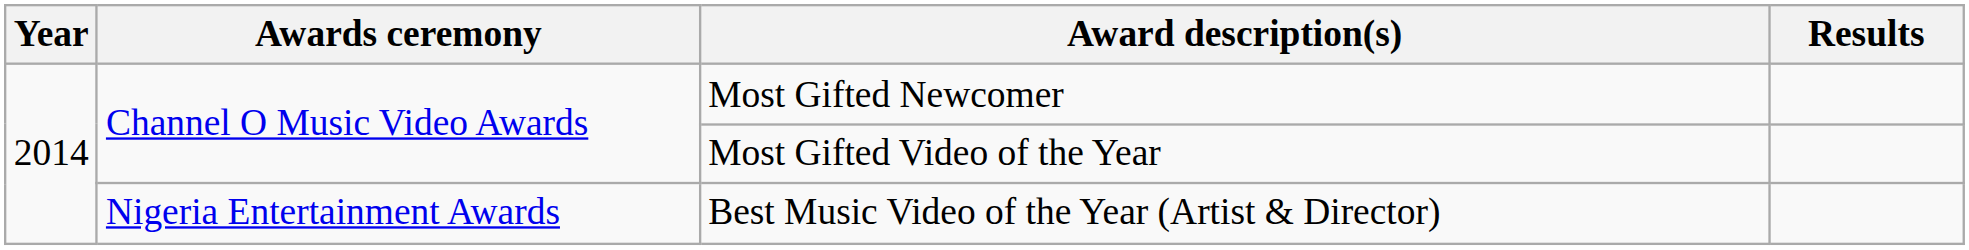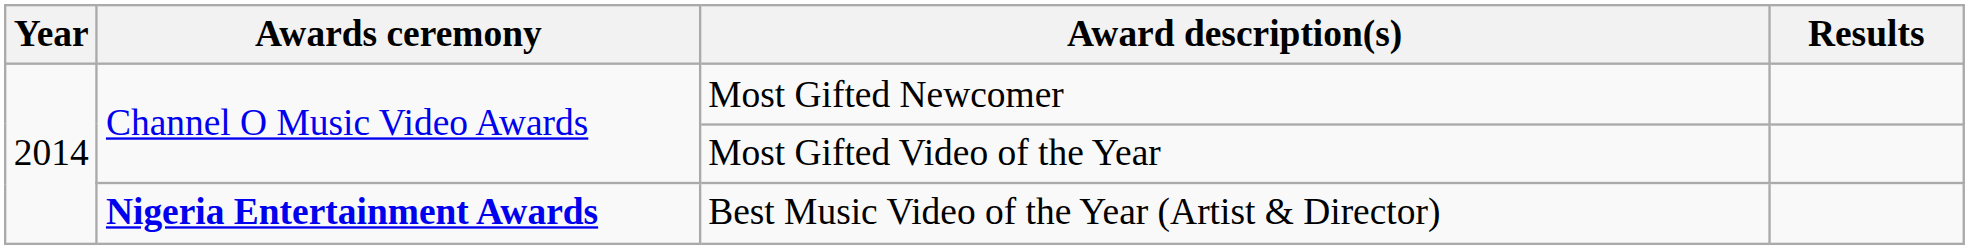(333, 212) normal -> (352, 212) bold
